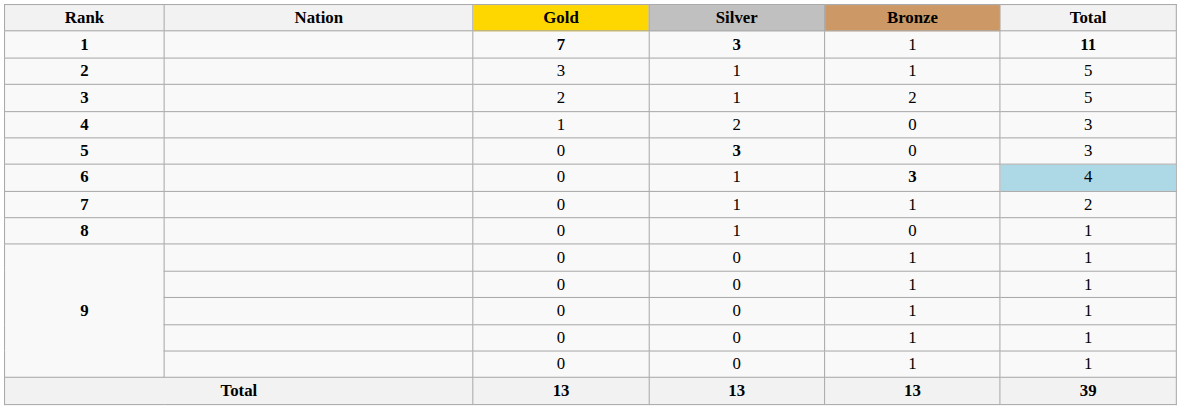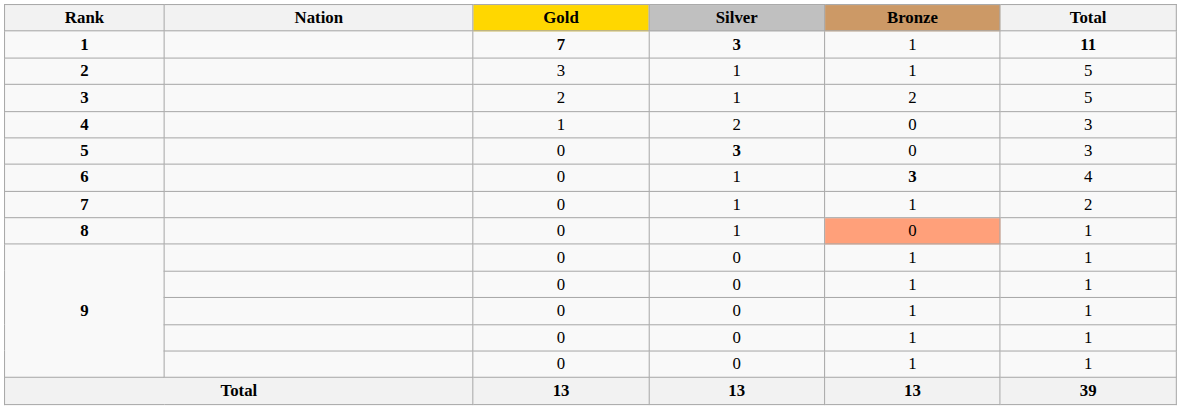(1088, 177) lightblue background -> (1088, 177) no background
(912, 230) no background -> (912, 230) lightsalmon background
